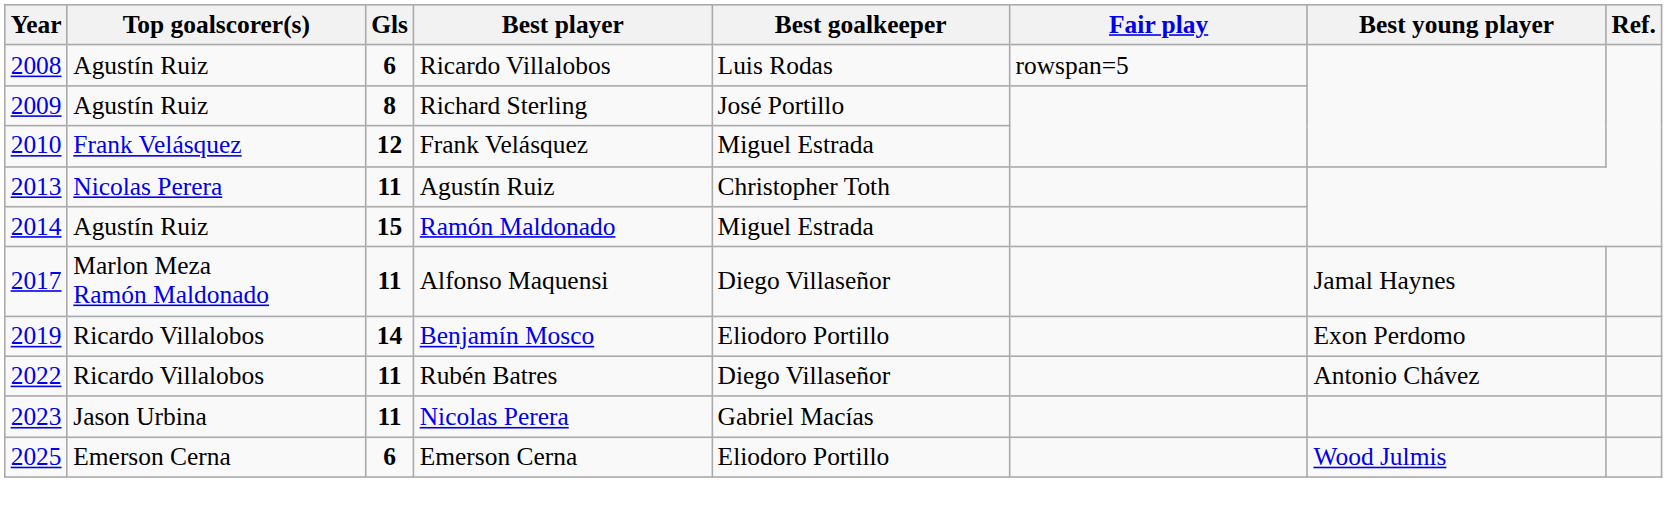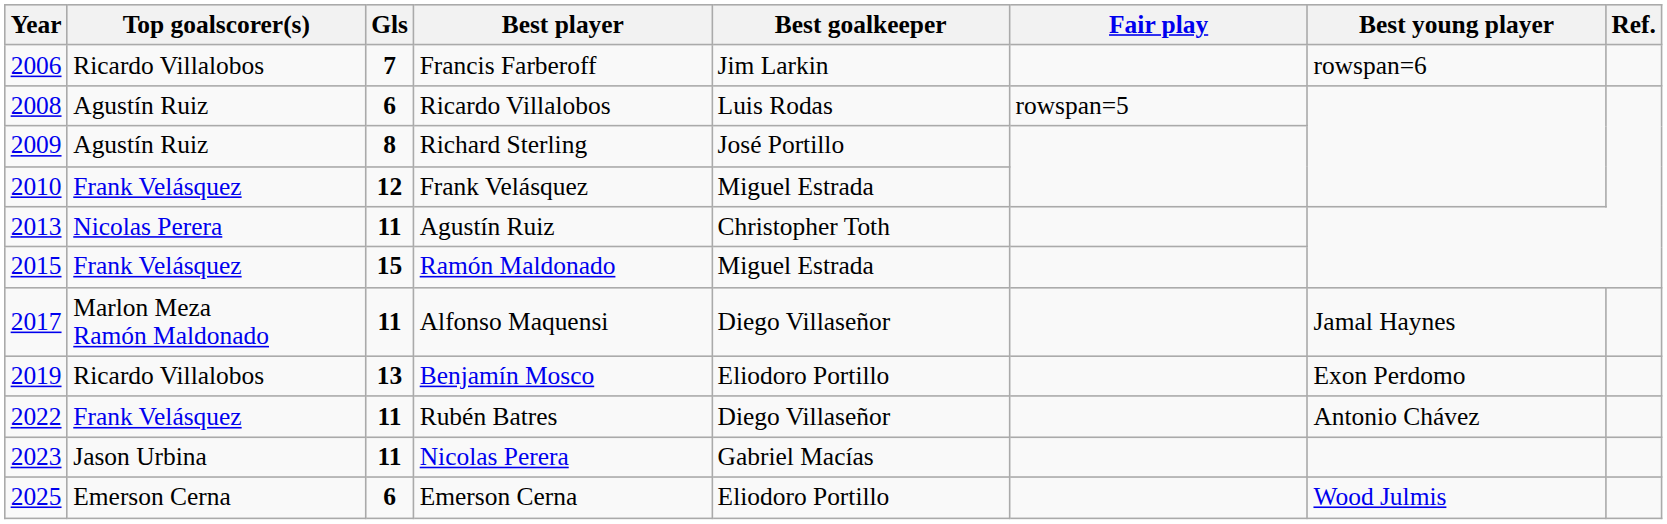+ row: (508, 65)
(36, 226) 2014 -> (36, 266) 2015
(141, 226) Agustín Ruiz -> (157, 266) Frank Velásquez
(390, 335) 14 -> (390, 376) 13
(169, 376) Ricardo Villalobos -> (157, 416) Frank Velásquez
